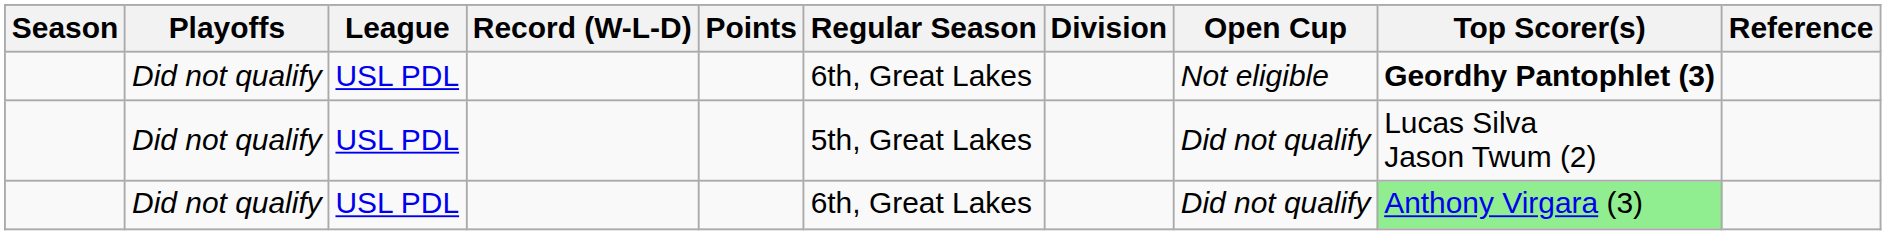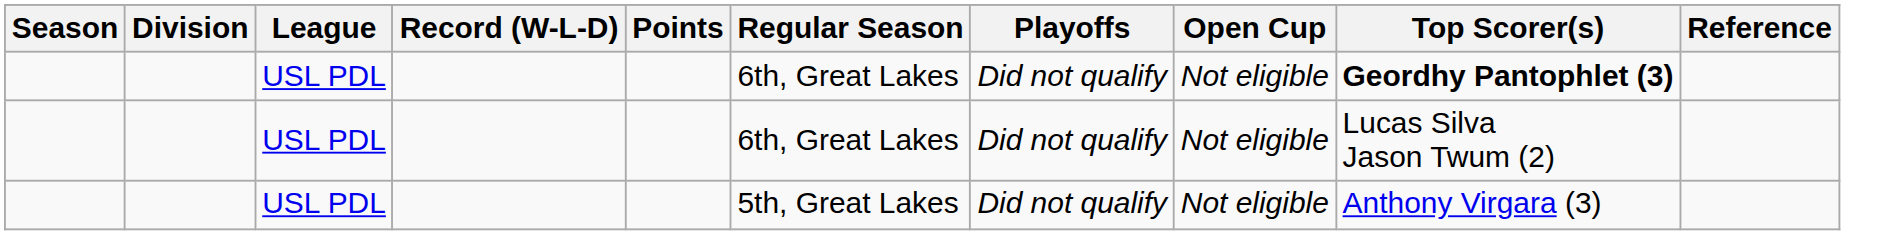columns swapped: (1109, 28) <-> (227, 28)
(921, 139) 5th, Great Lakes -> (848, 139) 6th, Great Lakes
(1276, 139) Did not qualify -> (1255, 139) Not eligible
(921, 204) 6th, Great Lakes -> (848, 204) 5th, Great Lakes
(1276, 204) Did not qualify -> (1255, 204) Not eligible
(1514, 204) lightgreen background -> (1472, 204) no background
